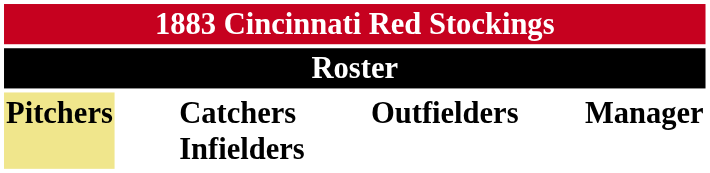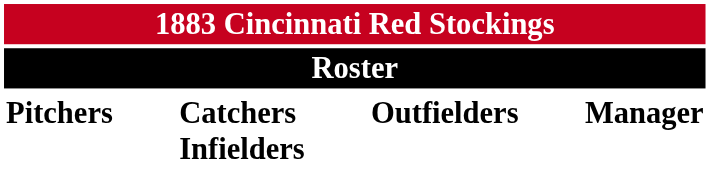(59, 112) khaki background -> (59, 112) no background
